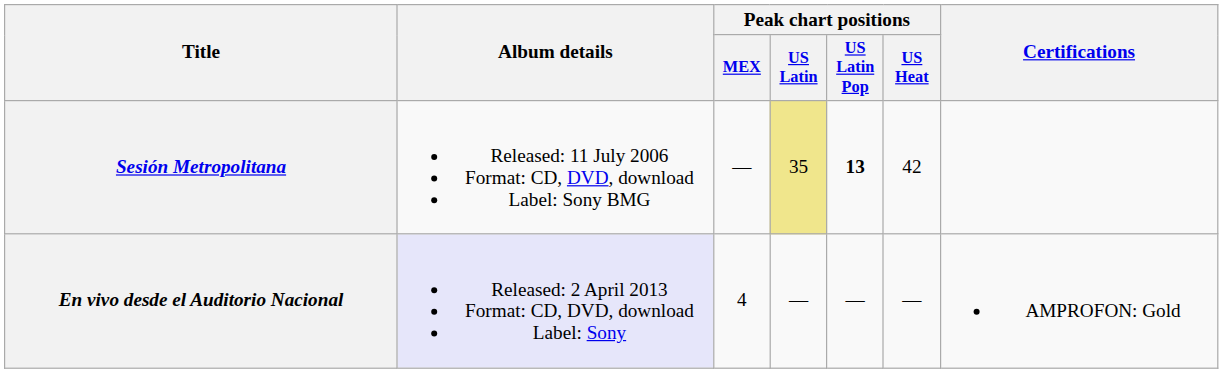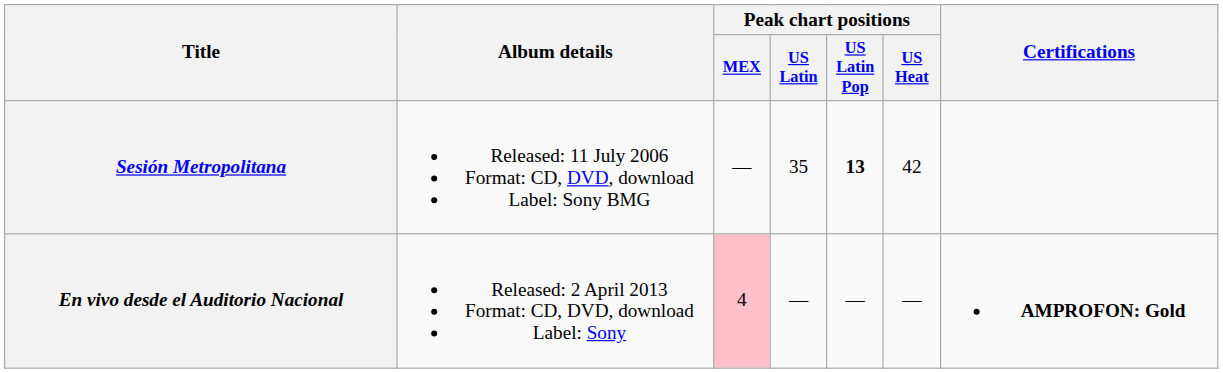(799, 167) khaki background -> (799, 167) no background
(555, 312) lavender background -> (555, 312) no background
(742, 300) no background -> (742, 300) pink background
(1079, 312) normal -> (1079, 312) bold
